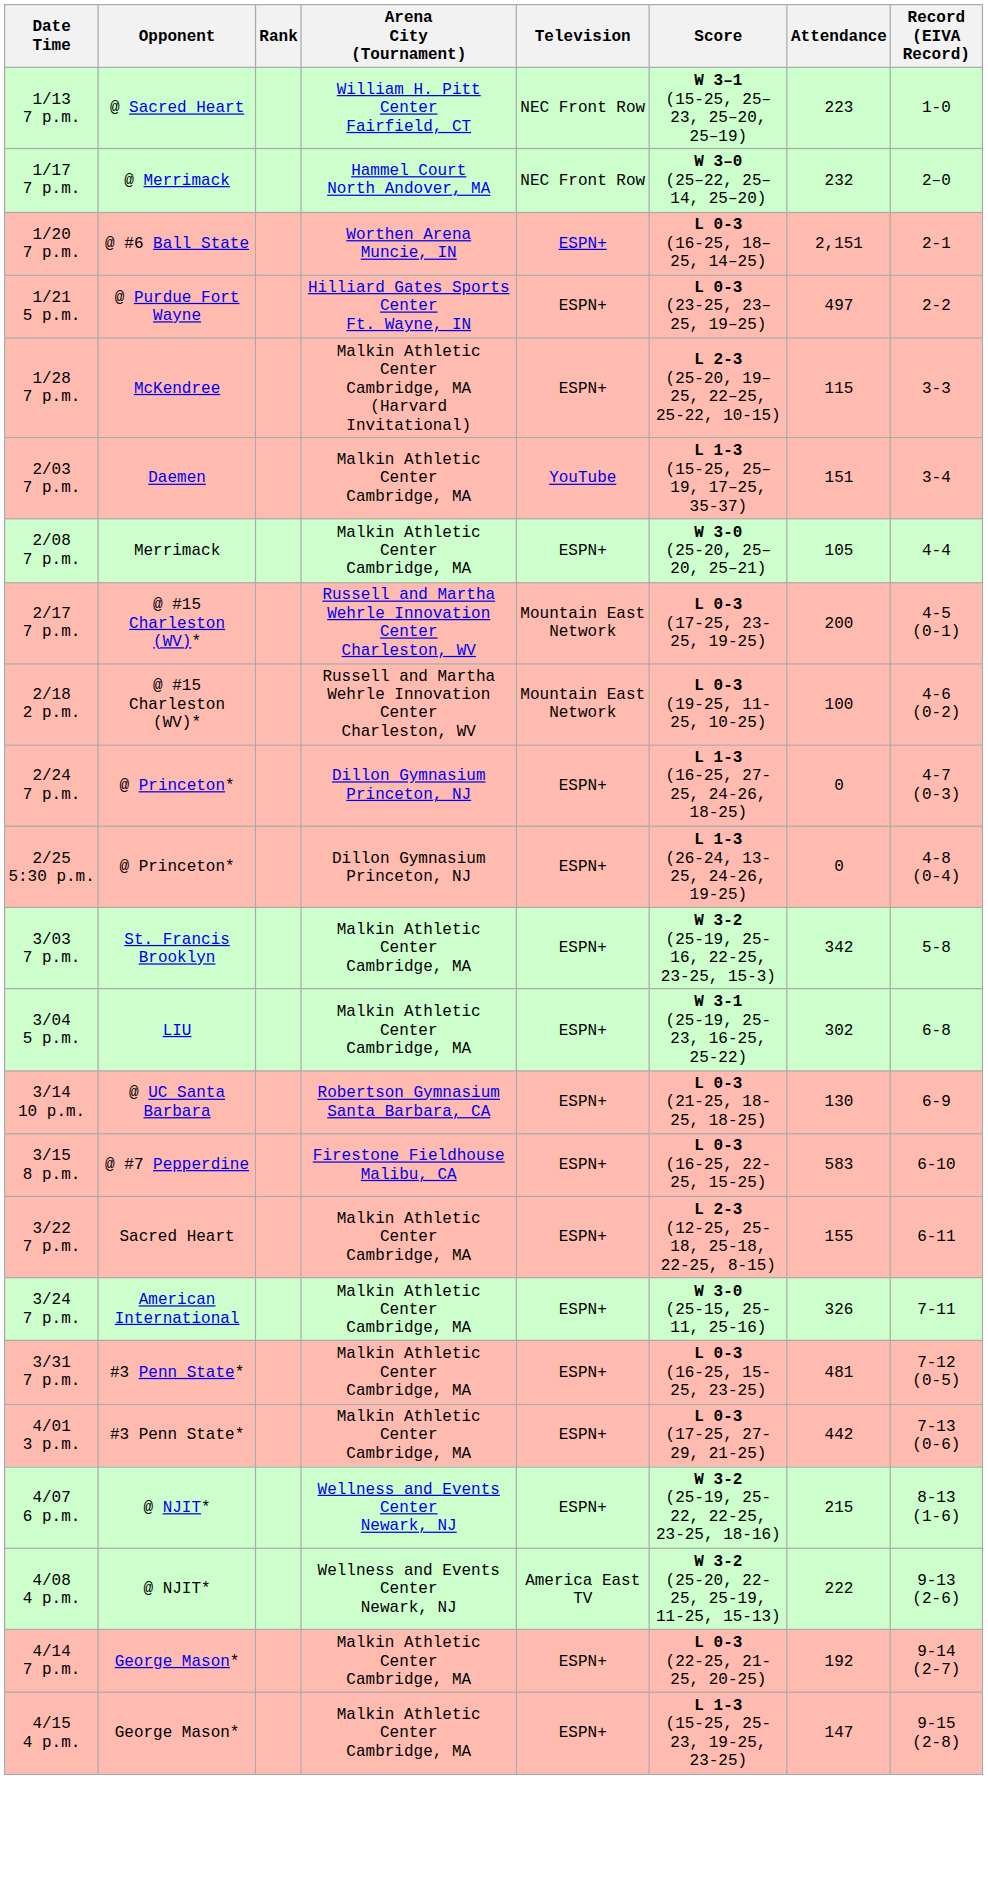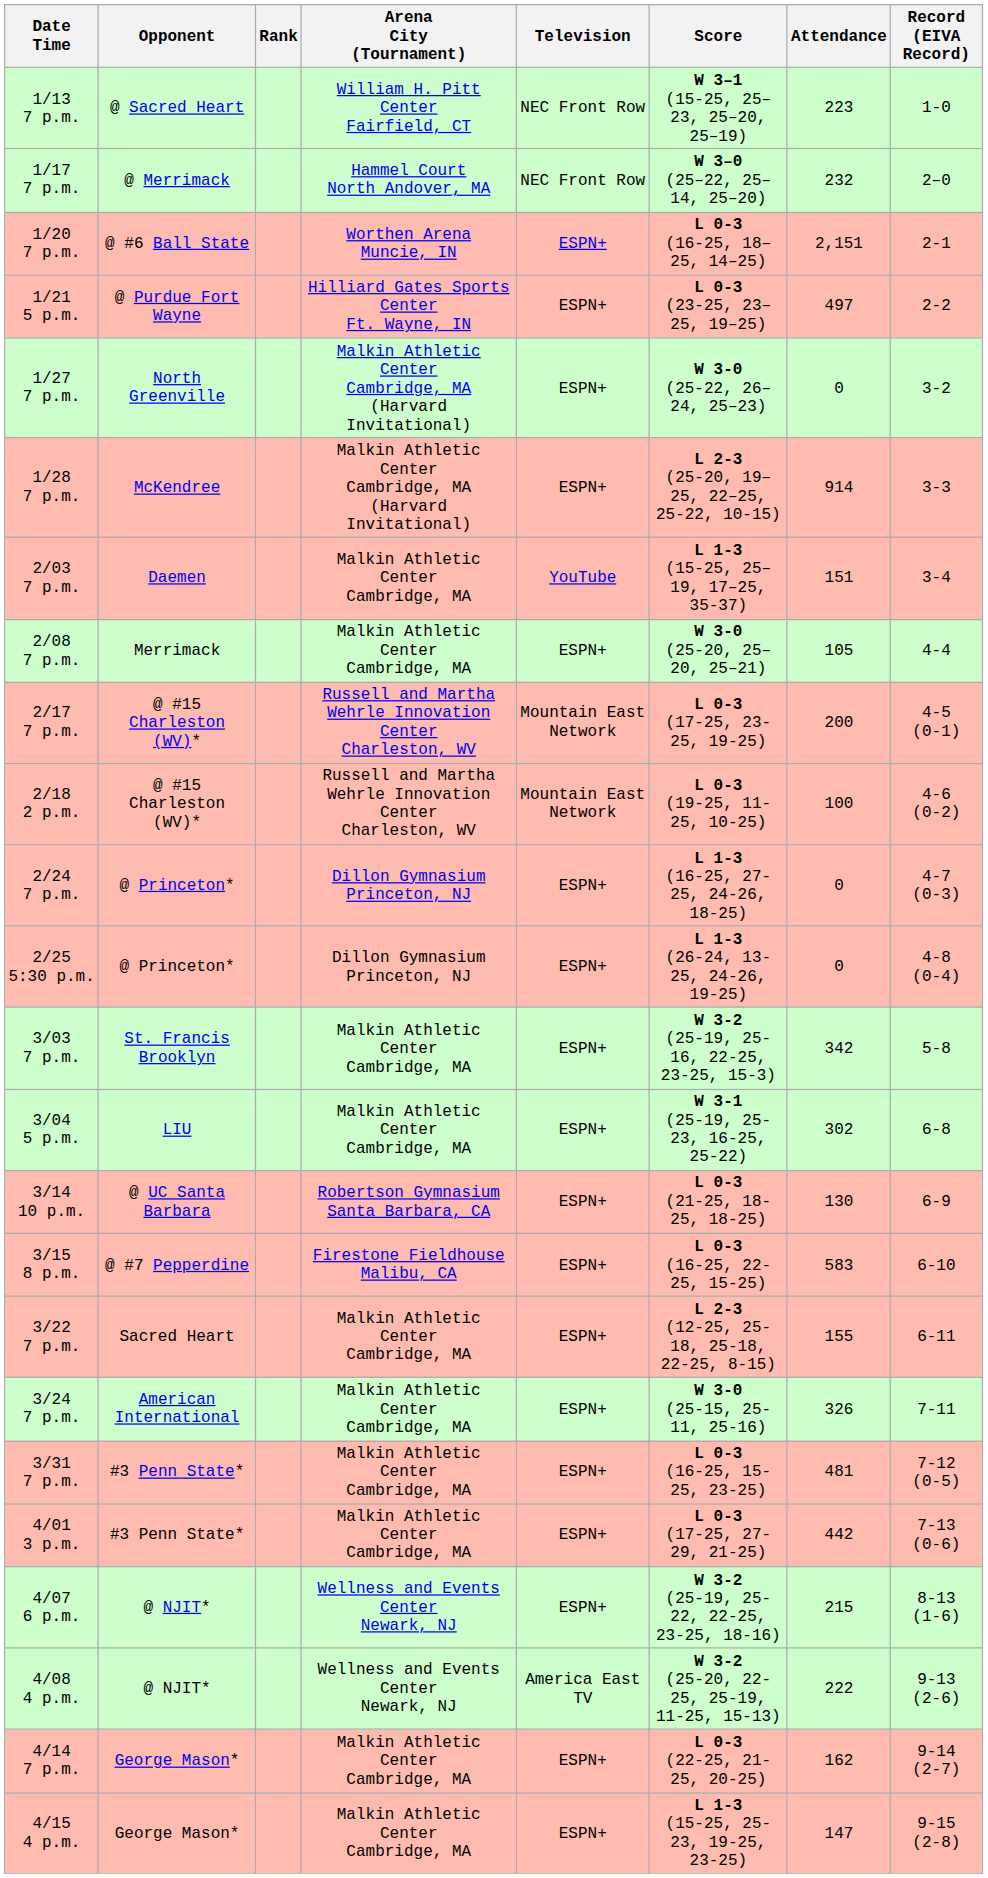+ row: (52, 388)
(839, 388) 115 -> (839, 488) 914
(839, 1661) 192 -> (839, 1761) 162
